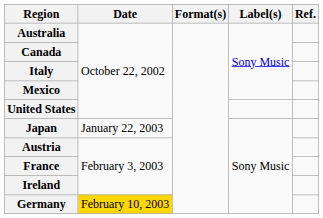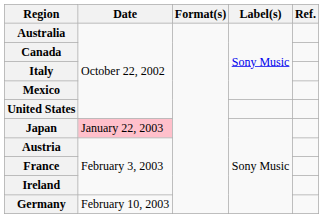(122, 128) no background -> (122, 128) pink background
(125, 204) gold background -> (125, 204) no background
